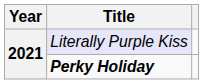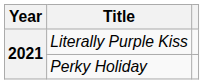(119, 41) lavender background -> (119, 41) no background
(102, 66) bold -> (99, 66) normal
